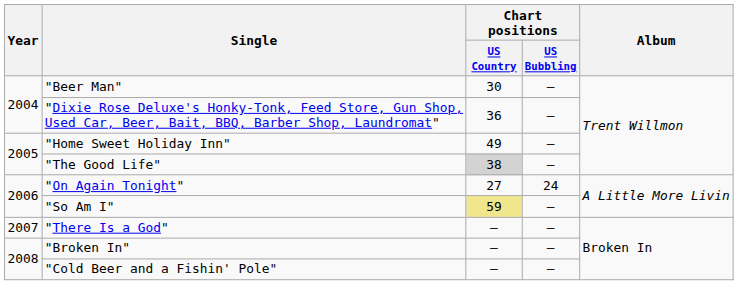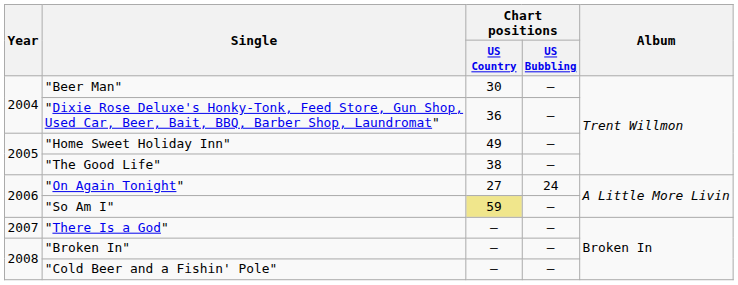(494, 164) lightgrey background -> (494, 164) no background
